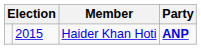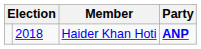(29, 34) 2015 -> (29, 34) 2018
